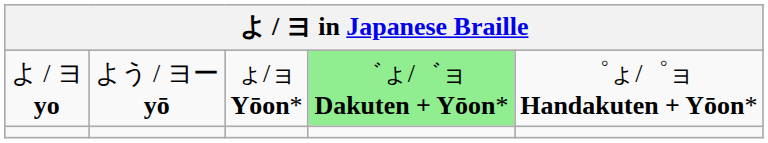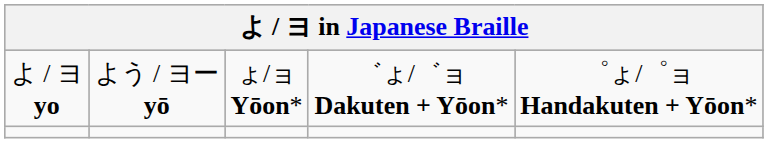(411, 88) lightgreen background -> (411, 88) no background
